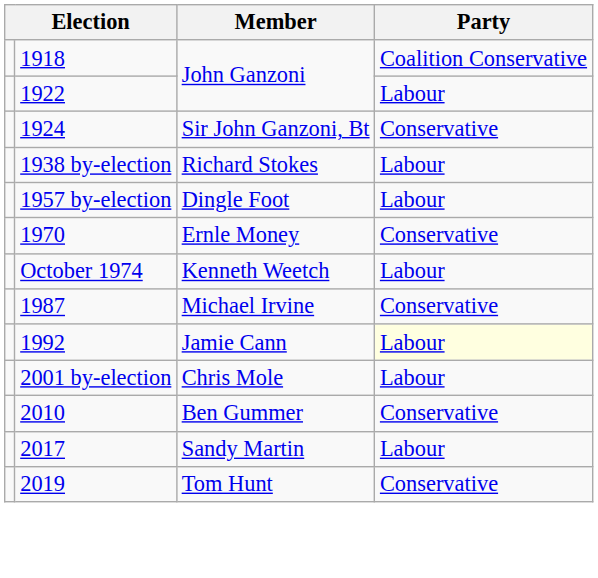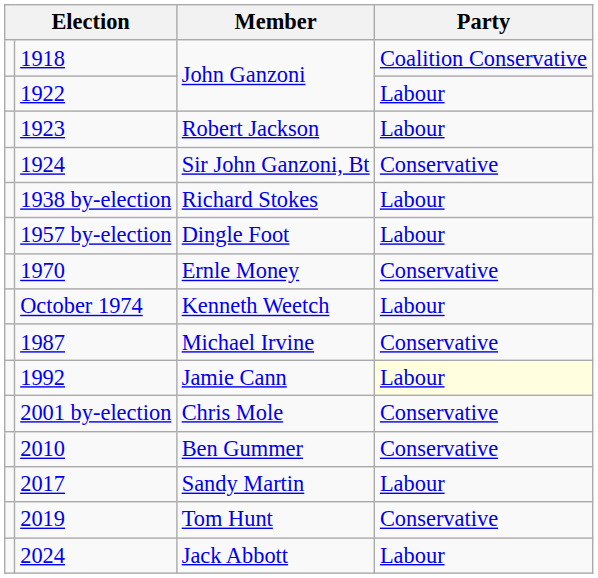+ row: (43, 128)
(412, 377) Labour -> (439, 413) Conservative
+ row: (43, 555)
